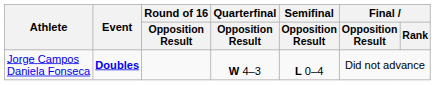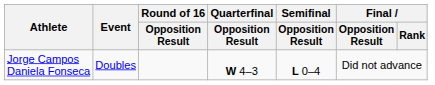(117, 65) bold -> (116, 65) normal
